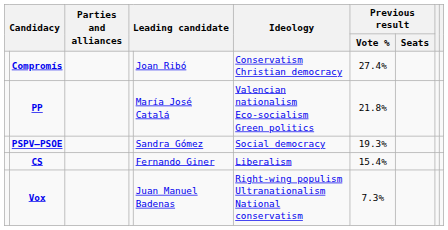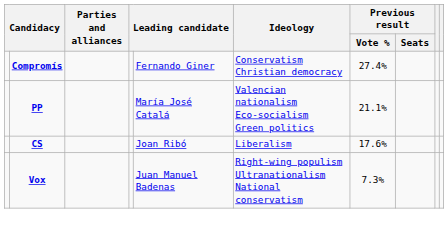(161, 66) Joan Ribó -> (175, 66) Fernando Giner
(373, 108) 21.8% -> (373, 108) 21.1%
- row: (37, 144)
(175, 161) Fernando Giner -> (161, 144) Joan Ribó
(373, 161) 15.4% -> (373, 144) 17.6%
